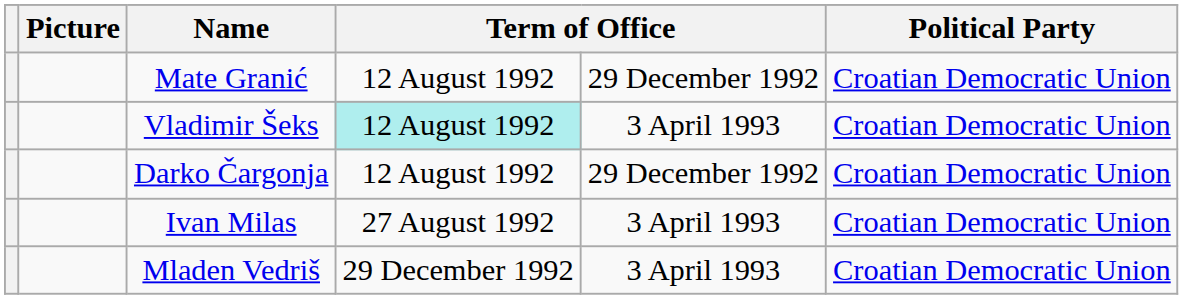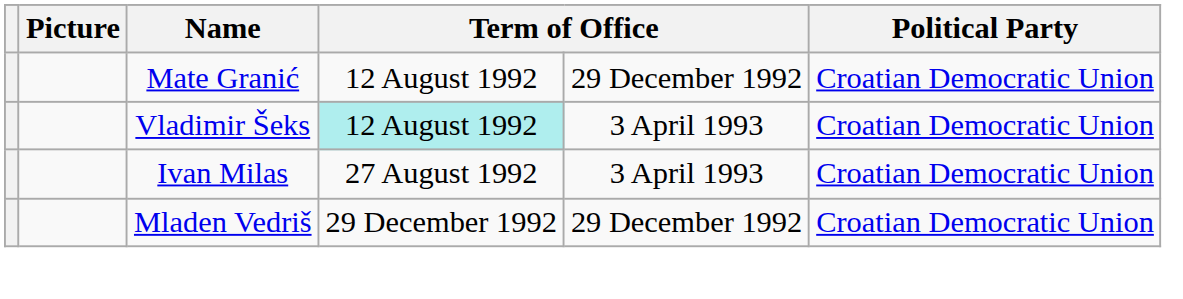- row: (231, 173)
(703, 269) 3 April 1993 -> (687, 221) 29 December 1992
